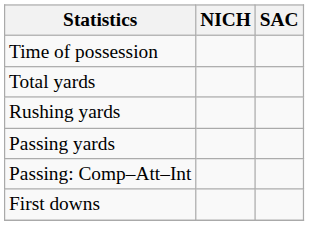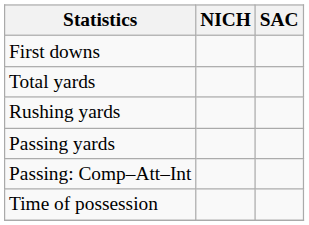rows swapped: (55, 204) <-> (83, 50)
